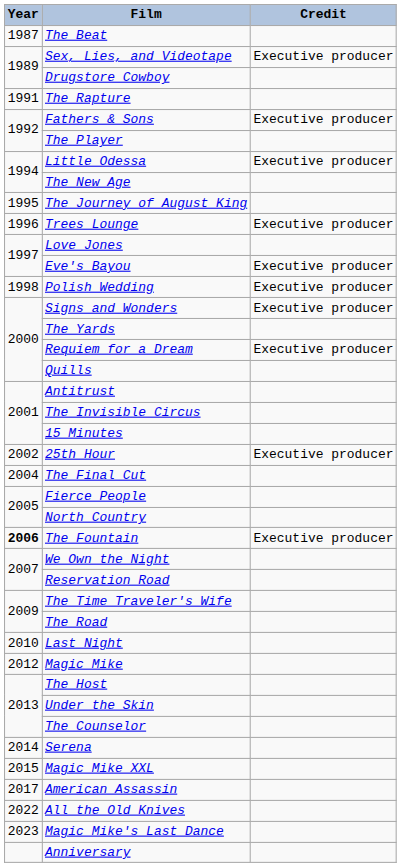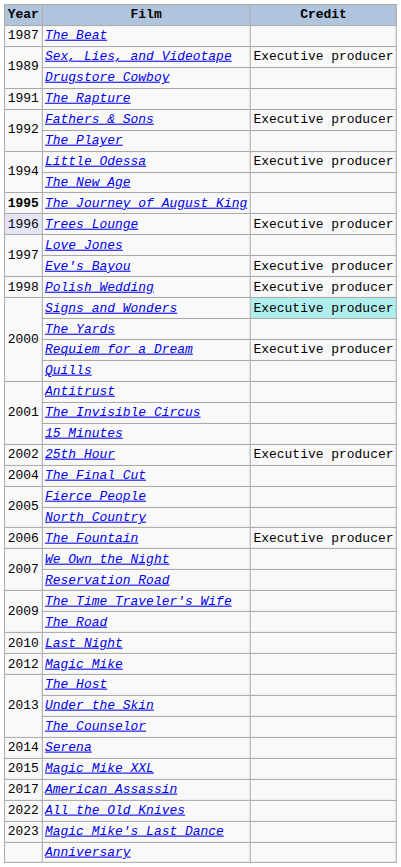(23, 204) normal -> (23, 204) bold
(23, 225) no background -> (23, 225) lavender background
(323, 308) no background -> (323, 308) paleturquoise background
(23, 539) bold -> (23, 539) normal
